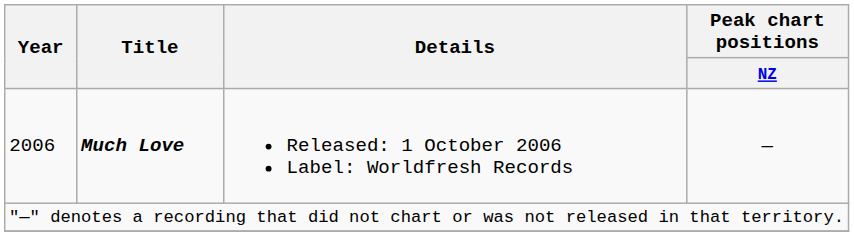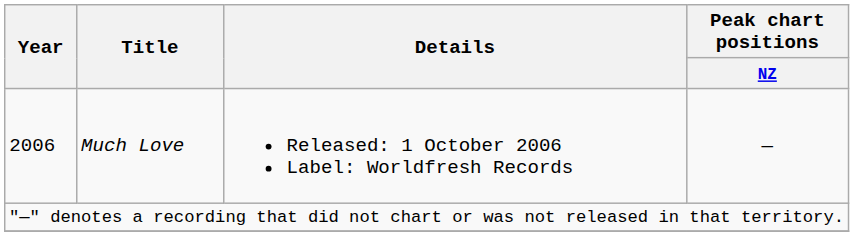(133, 146) bold -> (133, 146) normal
